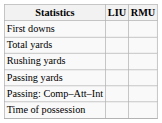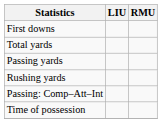rows swapped: (36, 61) <-> (35, 77)
